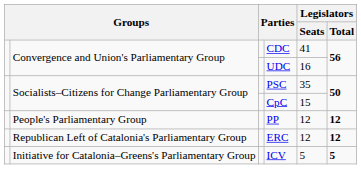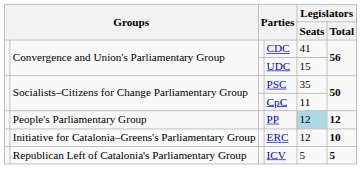(305, 66) 16 -> (305, 66) 15
(305, 102) 15 -> (305, 102) 11
(305, 119) no background -> (305, 119) lightblue background
(130, 137) Republican Left of Catalonia's Parliamentary Group -> (134, 137) Initiative for Catalonia–Greens's Parliamentary Group
(335, 137) 12 -> (335, 137) 10
(134, 155) Initiative for Catalonia–Greens's Parliamentary Group -> (130, 155) Republican Left of Catalonia's Parliamentary Group
